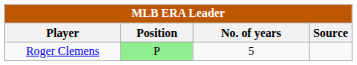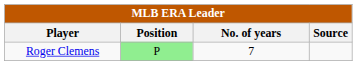(251, 51) 5 -> (251, 51) 7
